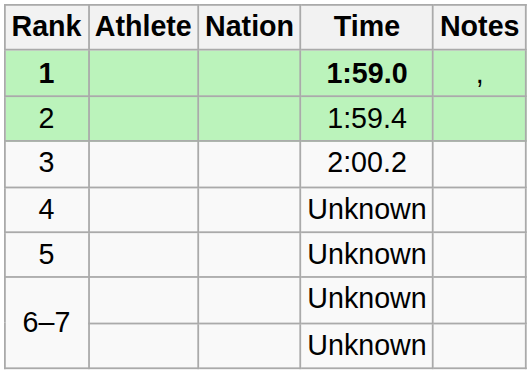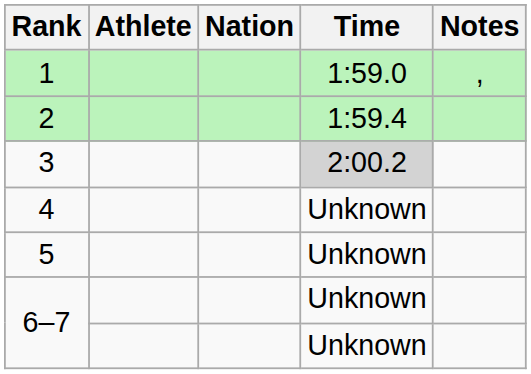(47, 72) bold -> (47, 72) normal
(367, 72) bold -> (367, 72) normal
(367, 163) no background -> (367, 163) lightgrey background
